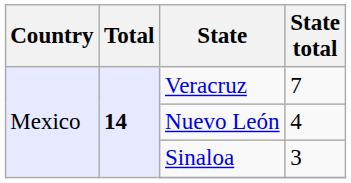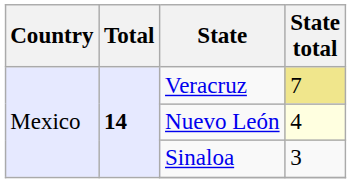(296, 85) no background -> (296, 85) khaki background
(296, 121) no background -> (296, 121) lightyellow background
